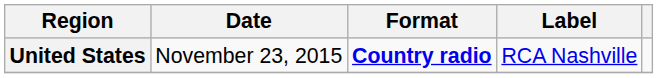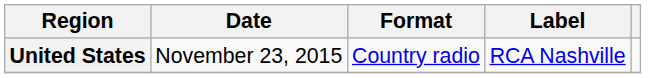(422, 55) bold -> (416, 55) normal
